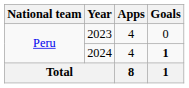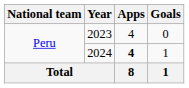(131, 53) normal -> (131, 53) bold
(166, 53) bold -> (166, 53) normal
